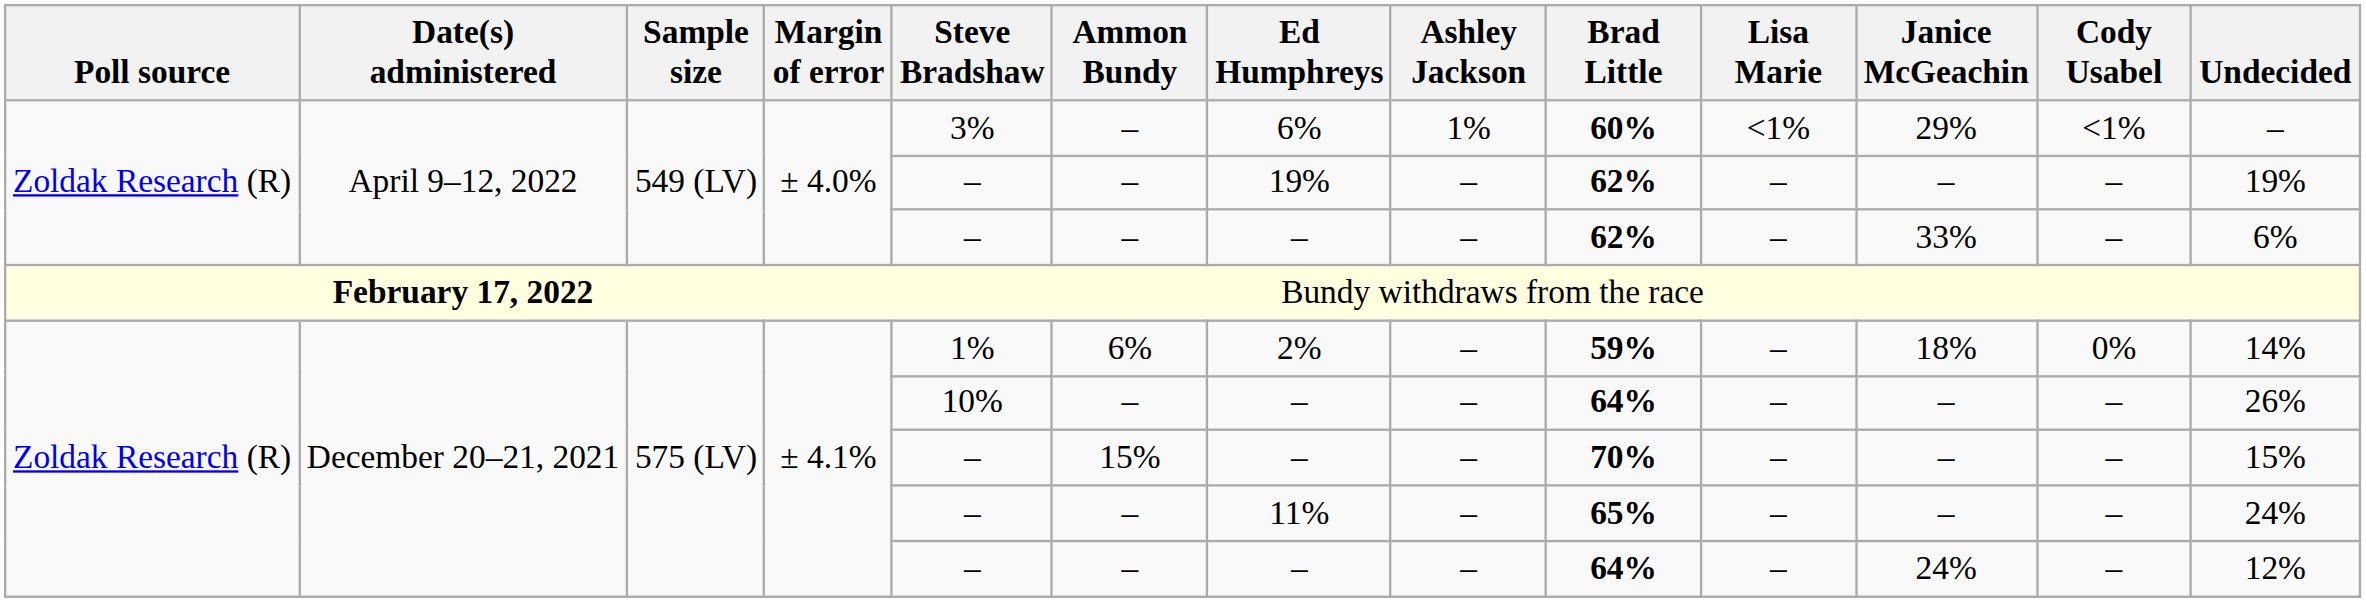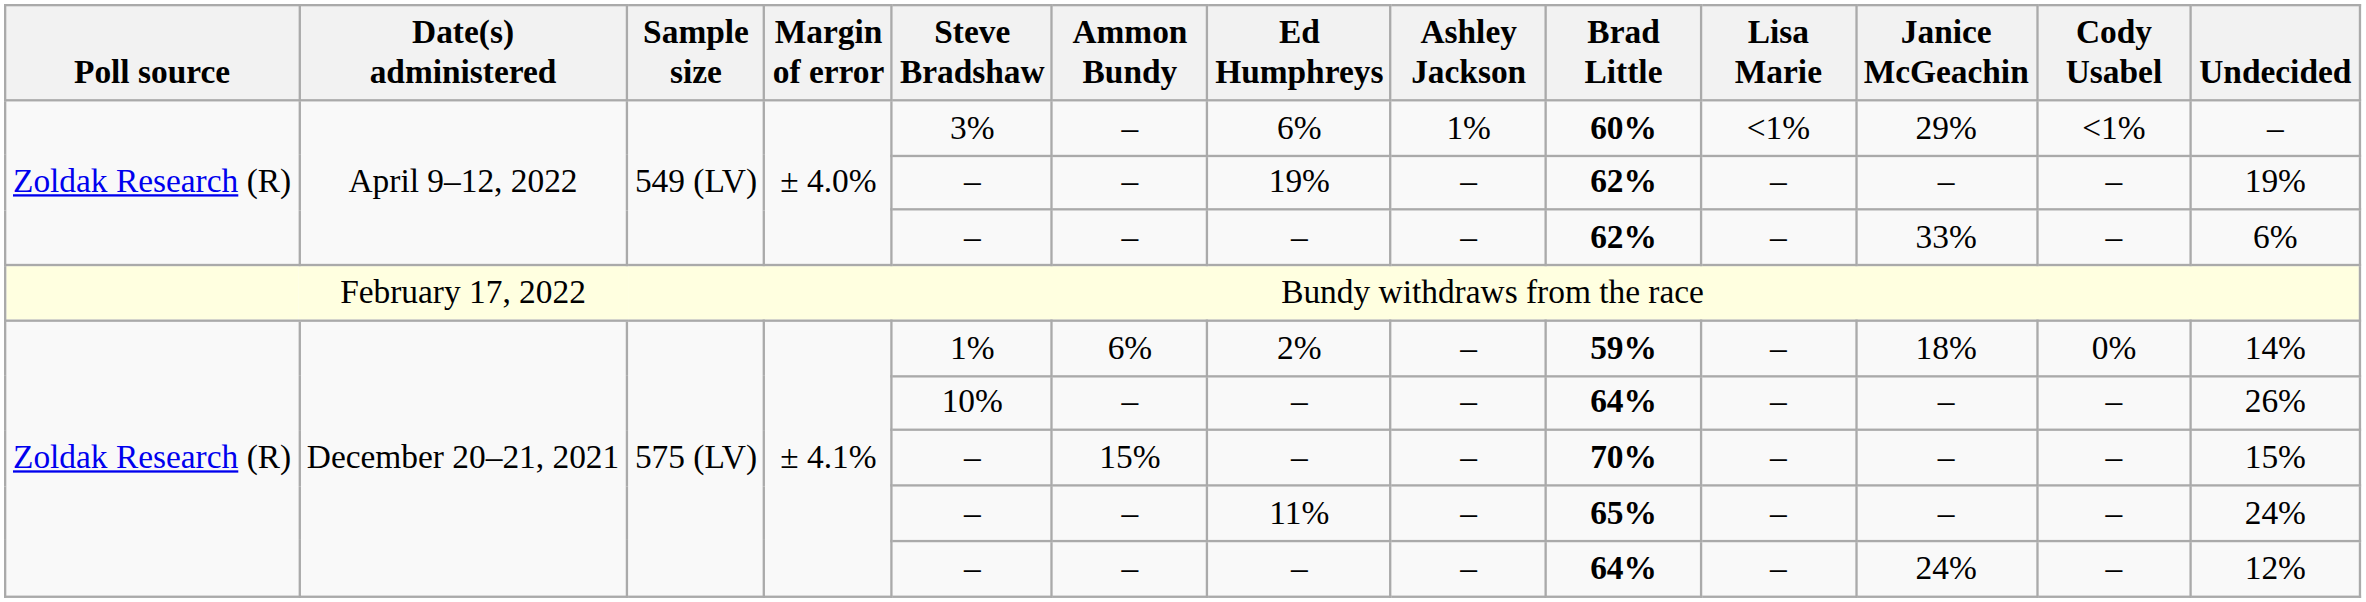(463, 292) bold -> (463, 292) normal
